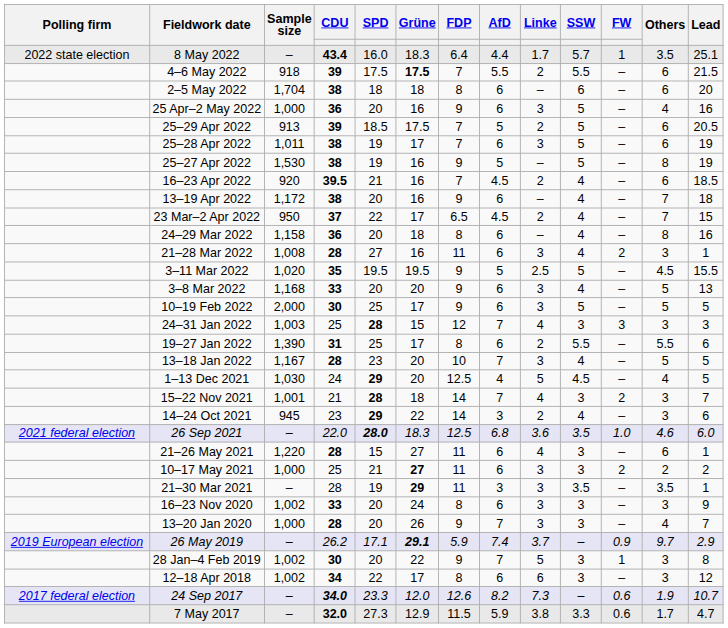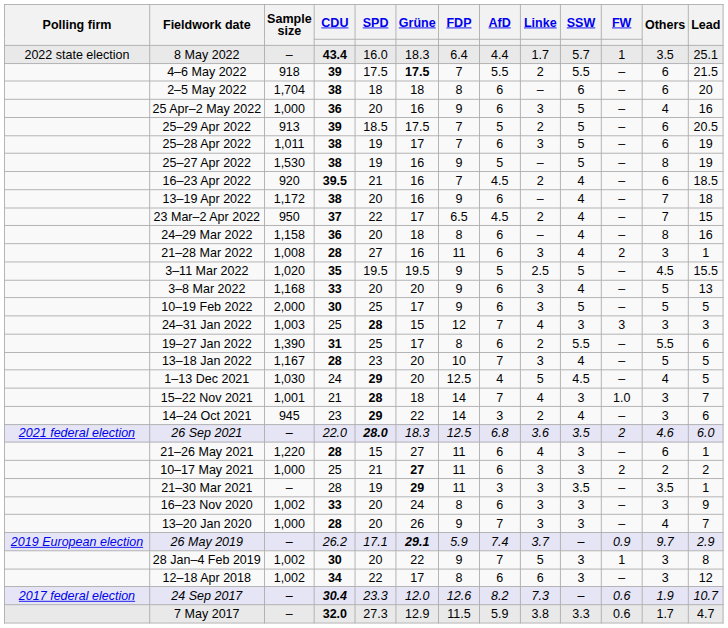(622, 398) 2 -> (622, 398) 1.0
(622, 434) 1.0 -> (622, 434) 2
(335, 596) 34.0 -> (335, 596) 30.4
